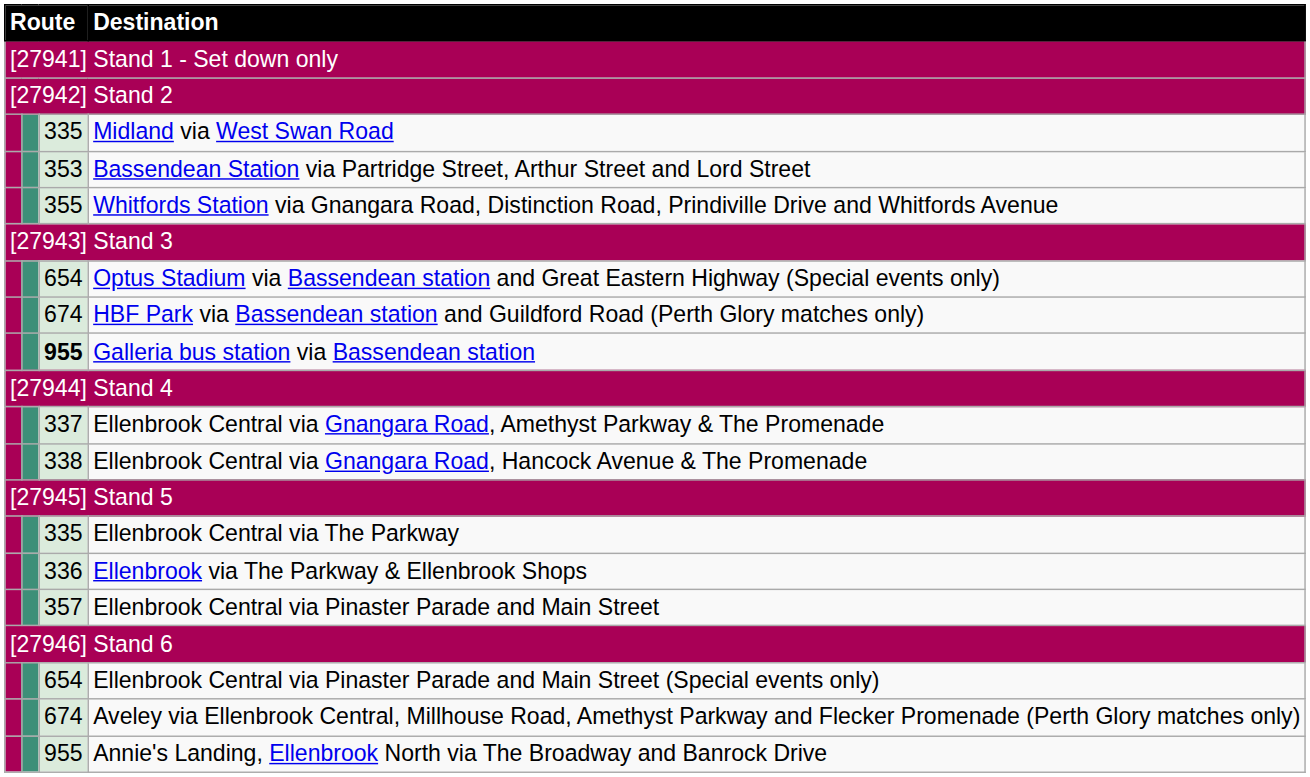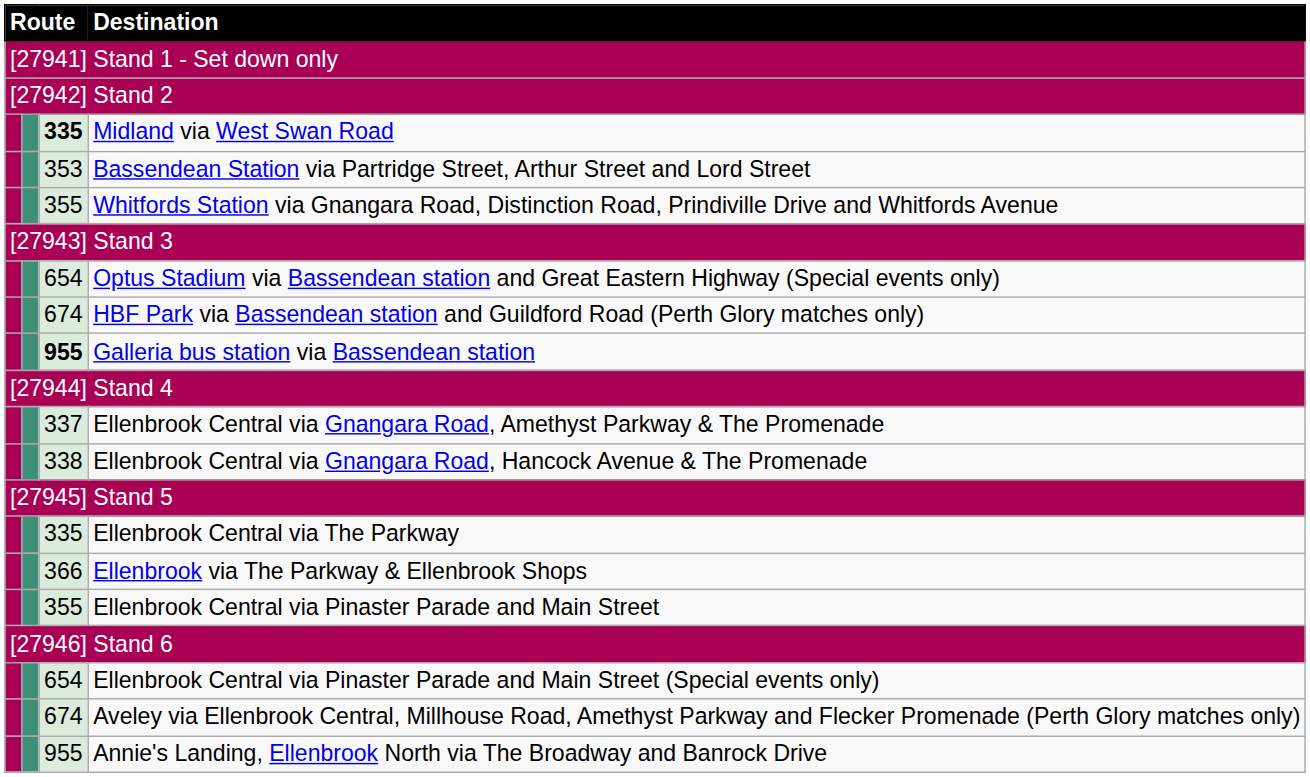(63, 132) normal -> (63, 132) bold
(63, 570) 336 -> (63, 570) 366
(63, 607) 357 -> (63, 607) 355
